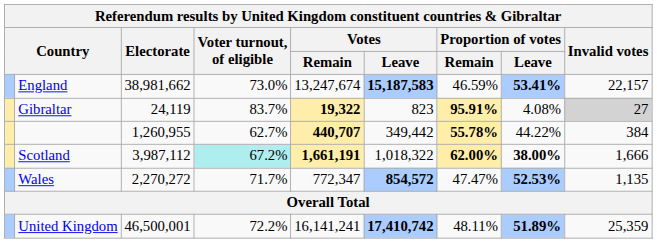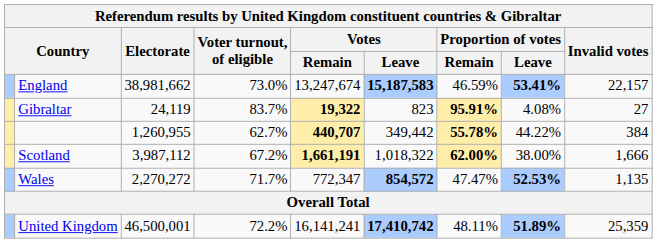(641, 109) lightgrey background -> (641, 109) no background
(268, 156) paleturquoise background -> (268, 156) no background
(537, 156) bold -> (538, 156) normal
